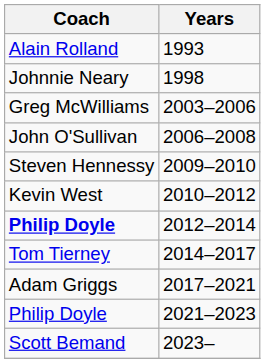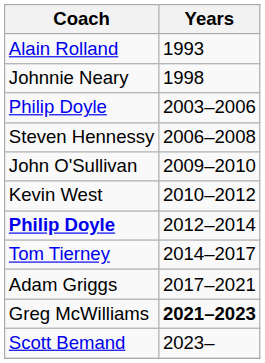(79, 107) Greg McWilliams -> (58, 107) Philip Doyle
(73, 136) John O'Sullivan -> (82, 136) Steven Hennessy
(82, 166) Steven Hennessy -> (73, 166) John O'Sullivan
(58, 313) Philip Doyle -> (79, 313) Greg McWilliams
(209, 313) normal -> (209, 313) bold
